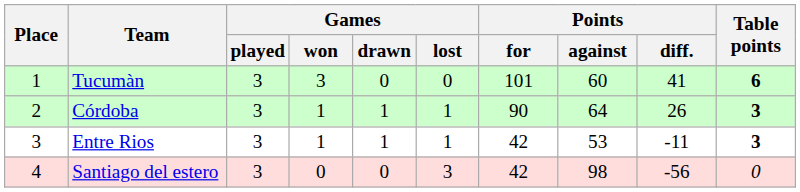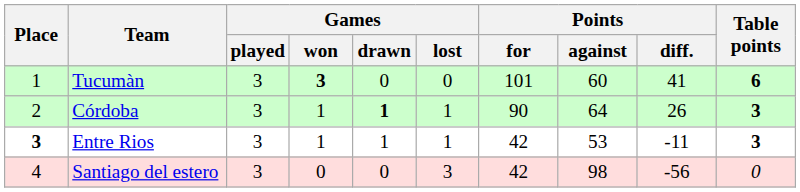(321, 80) normal -> (321, 80) bold
(384, 111) normal -> (384, 111) bold
(36, 141) normal -> (36, 141) bold
